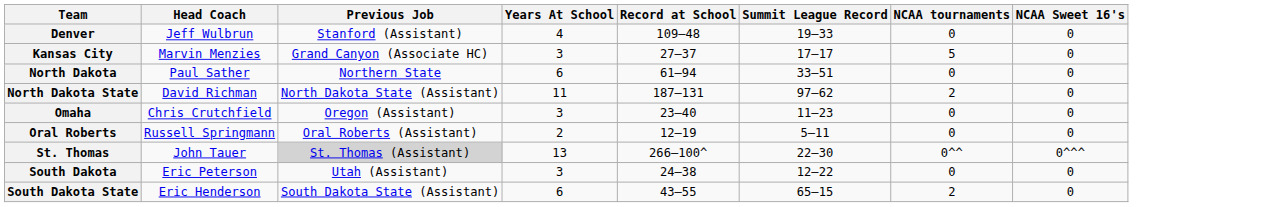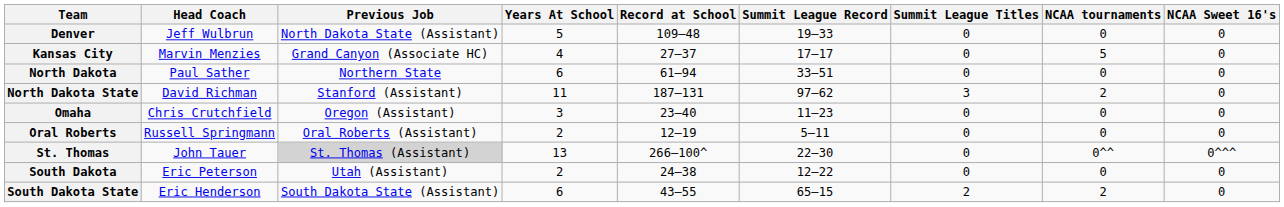+ column: (966, 14)
(390, 34) Stanford (Assistant) -> (390, 34) North Dakota State (Assistant)
(560, 34) 4 -> (560, 34) 5
(560, 54) 3 -> (560, 54) 4
(390, 93) North Dakota State (Assistant) -> (390, 93) Stanford (Assistant)
(560, 172) 3 -> (560, 172) 2
